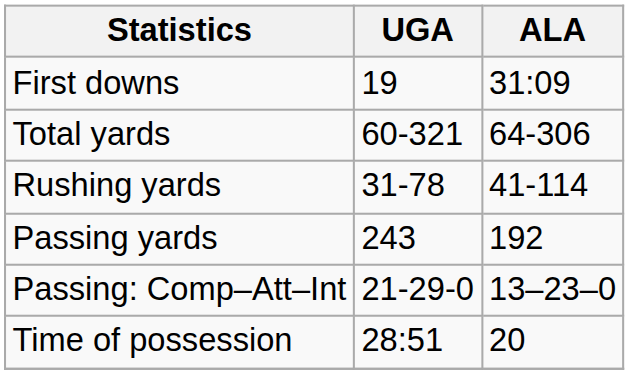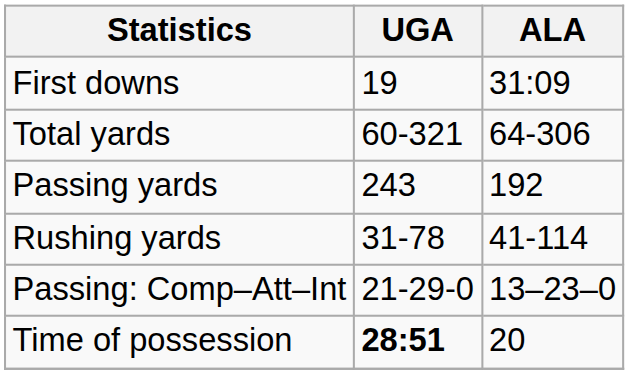rows swapped: (117, 186) <-> (115, 238)
(402, 341) normal -> (403, 341) bold
